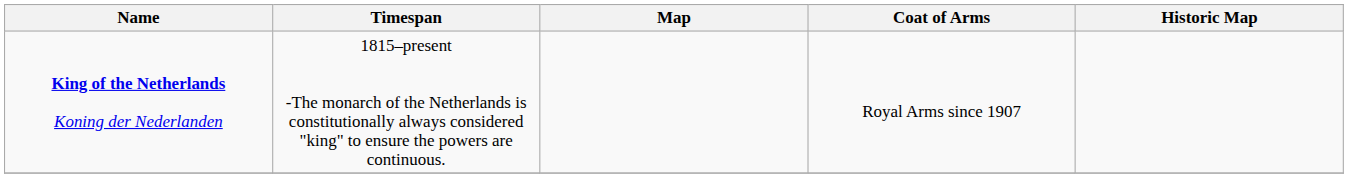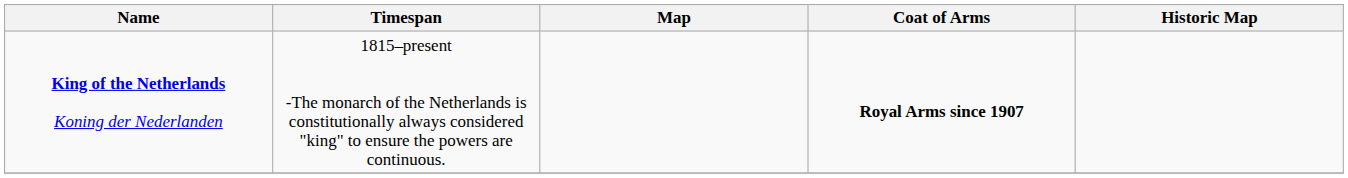(942, 111) normal -> (942, 111) bold
